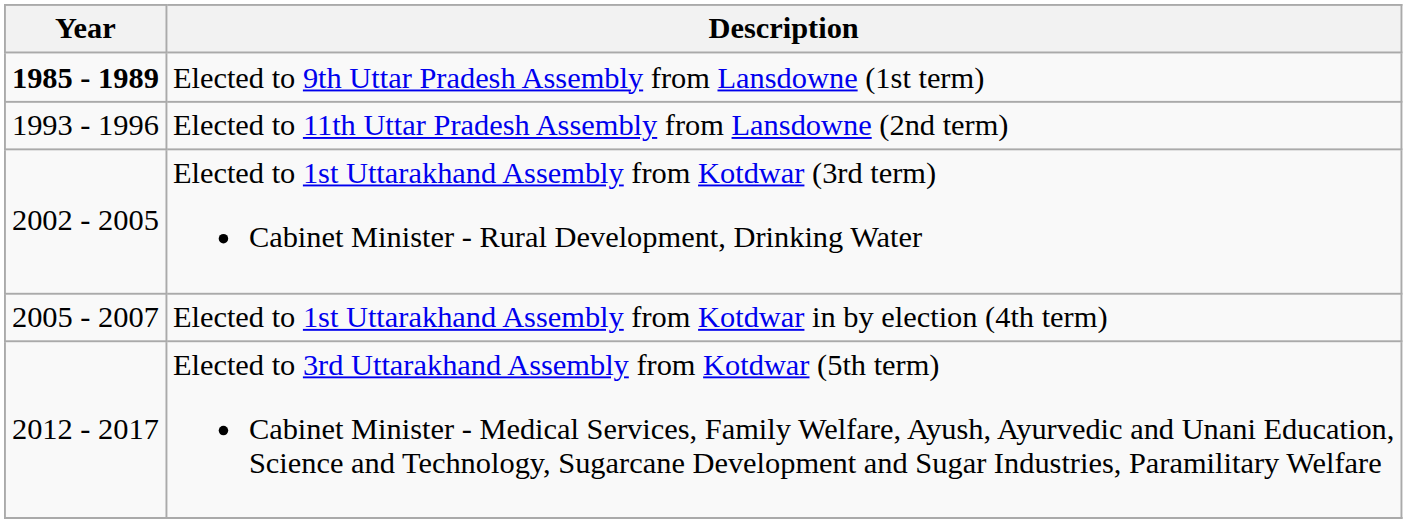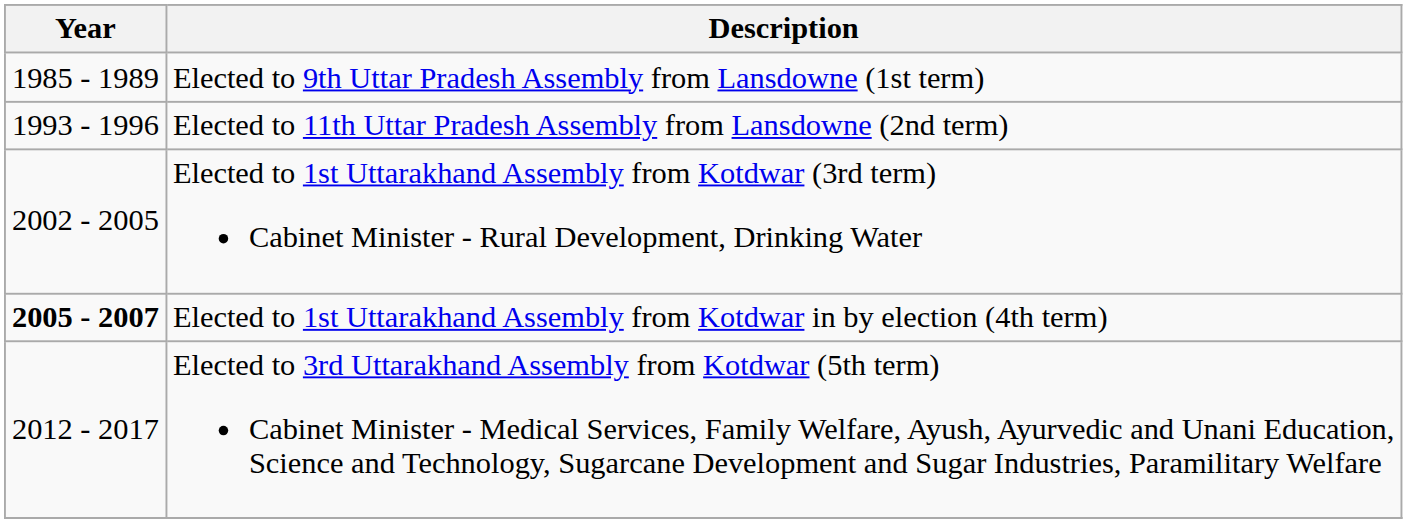(85, 76) bold -> (85, 76) normal
(85, 316) normal -> (85, 316) bold
